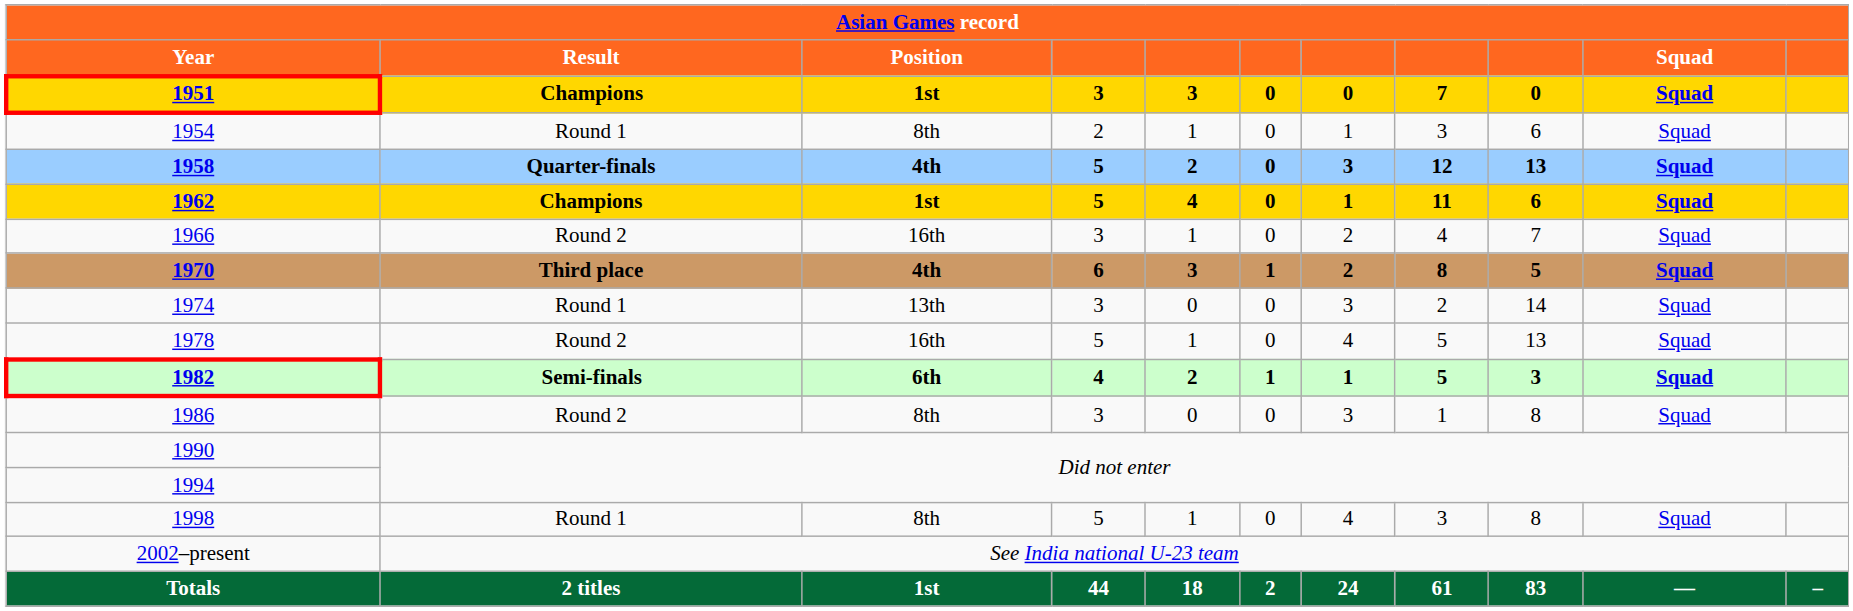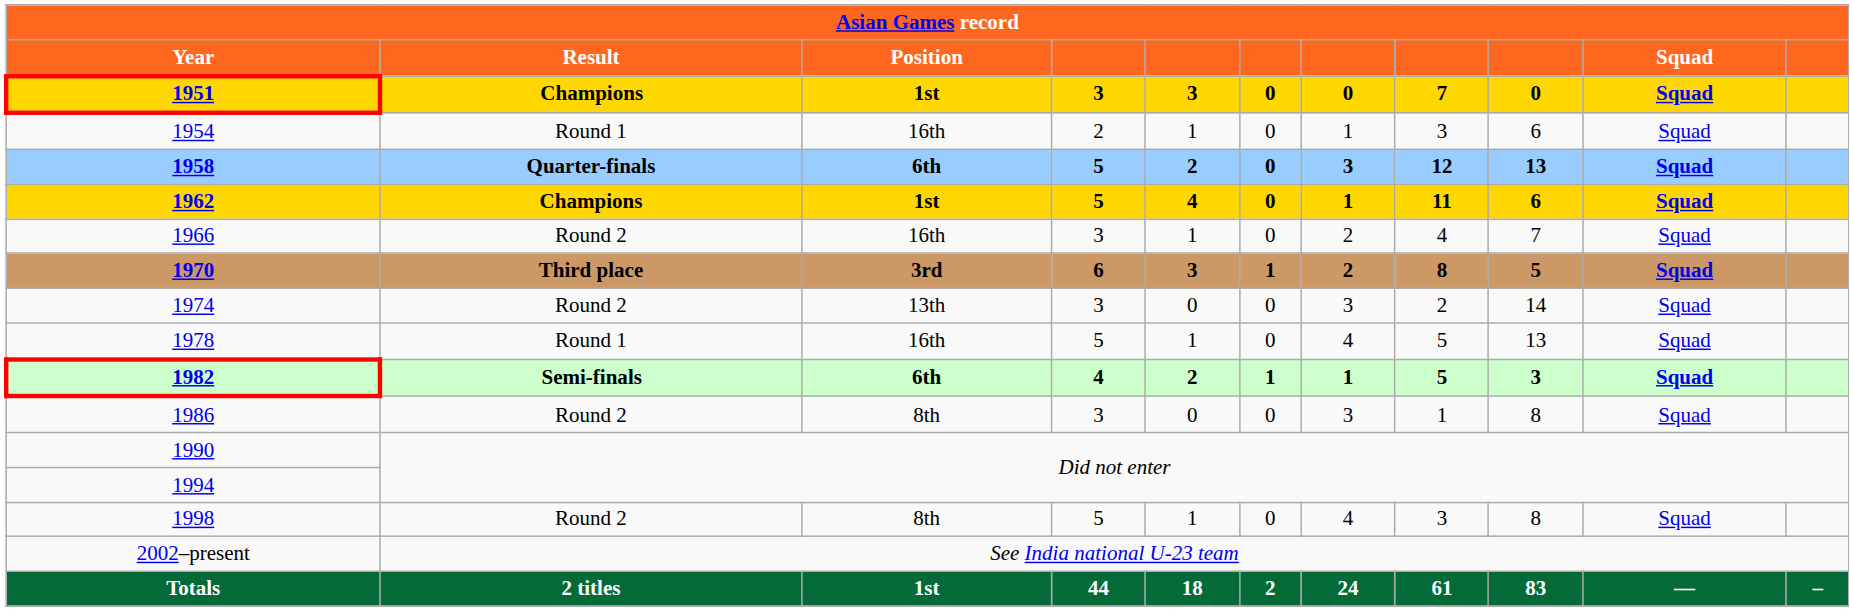(927, 131) 8th -> (927, 131) 16th
(927, 166) 4th -> (927, 166) 6th
(927, 270) 4th -> (927, 270) 3rd
(591, 305) Round 1 -> (591, 305) Round 2
(591, 340) Round 2 -> (591, 340) Round 1
(591, 519) Round 1 -> (591, 519) Round 2
